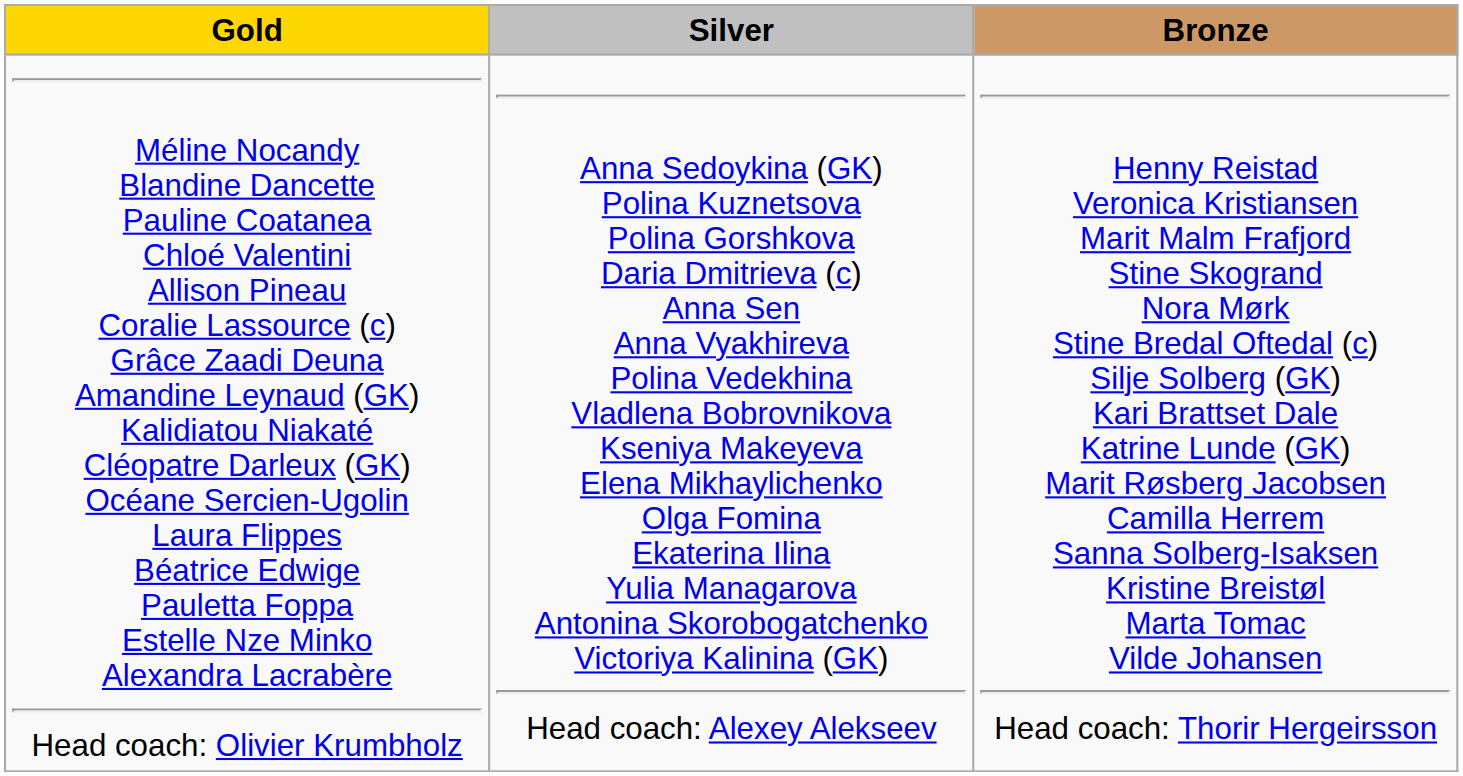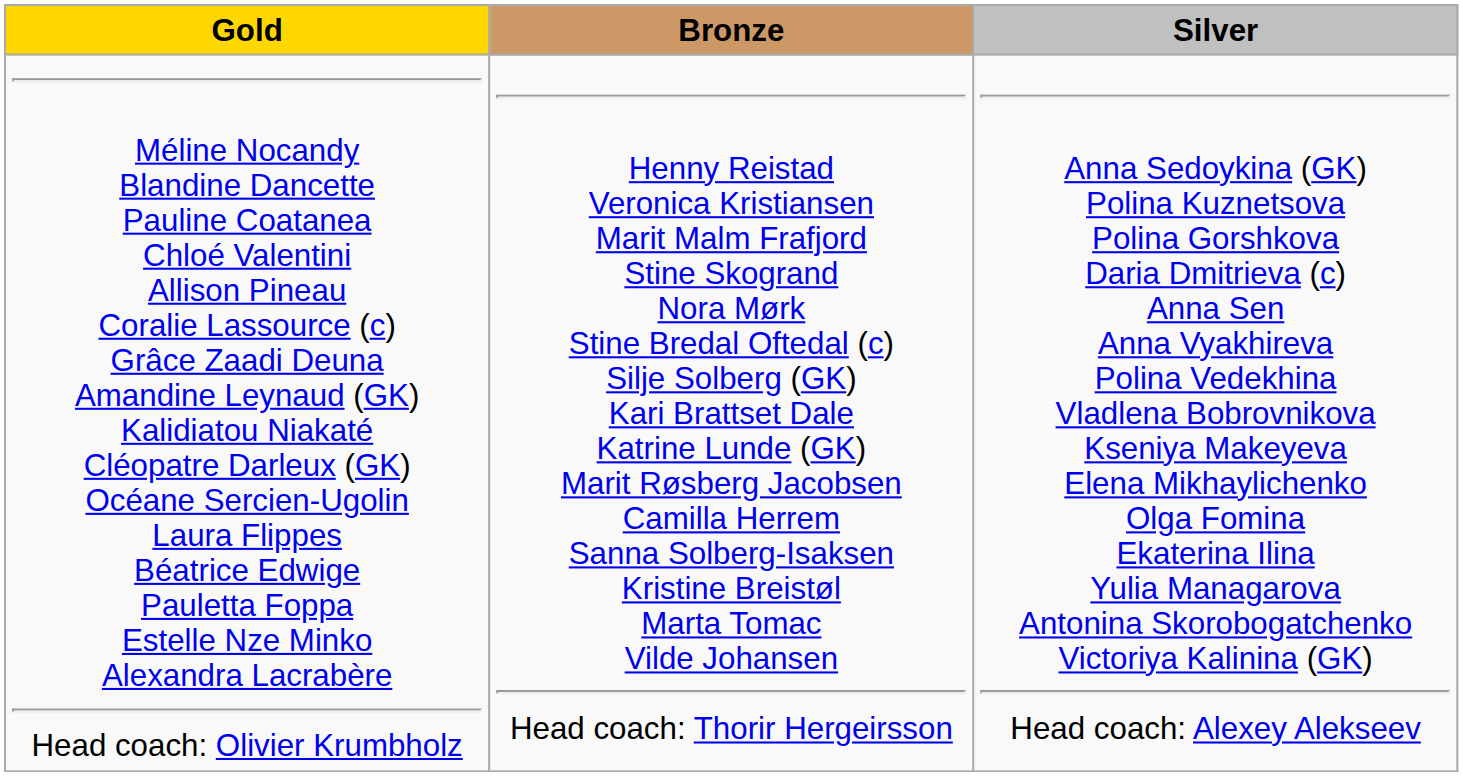columns swapped: (731, 30) <-> (1216, 30)
